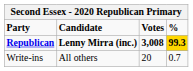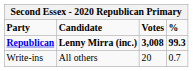(177, 43) gold background -> (177, 43) no background
